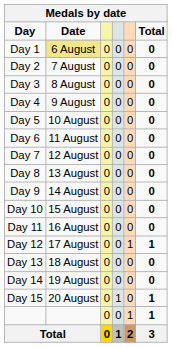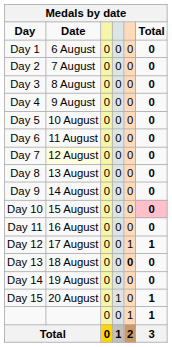(73, 48) khaki background -> (73, 48) no background
(73, 155) no background -> (73, 155) lightyellow background
(152, 209) no background -> (152, 209) pink background
(130, 262) normal -> (130, 262) bold
